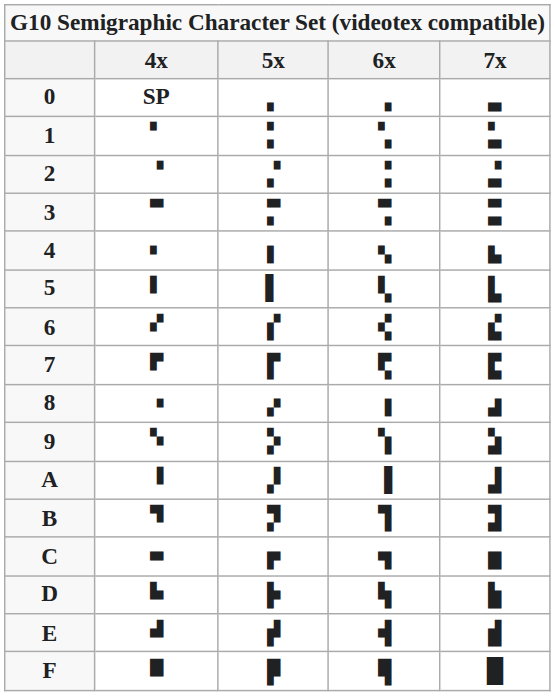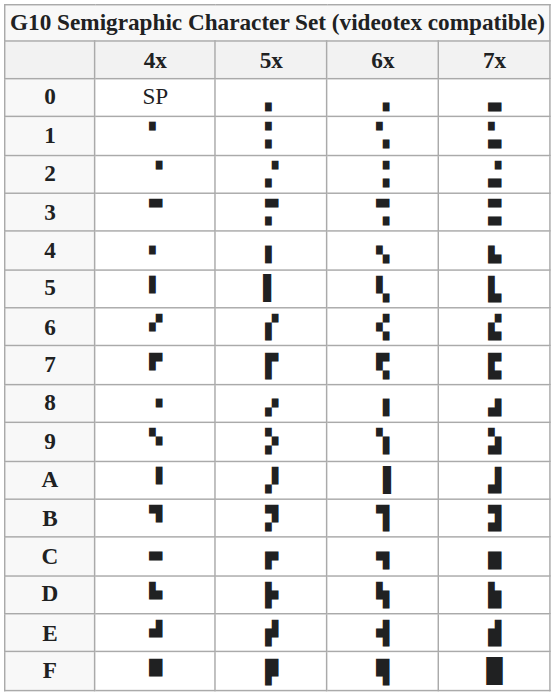(156, 97) bold -> (155, 97) normal
